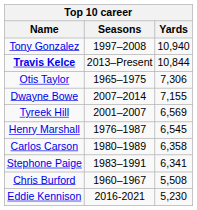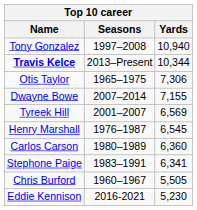(174, 63) 10,844 -> (174, 63) 10,344
(174, 146) 6,358 -> (174, 146) 6,360
(174, 180) 5,508 -> (174, 180) 5,505
